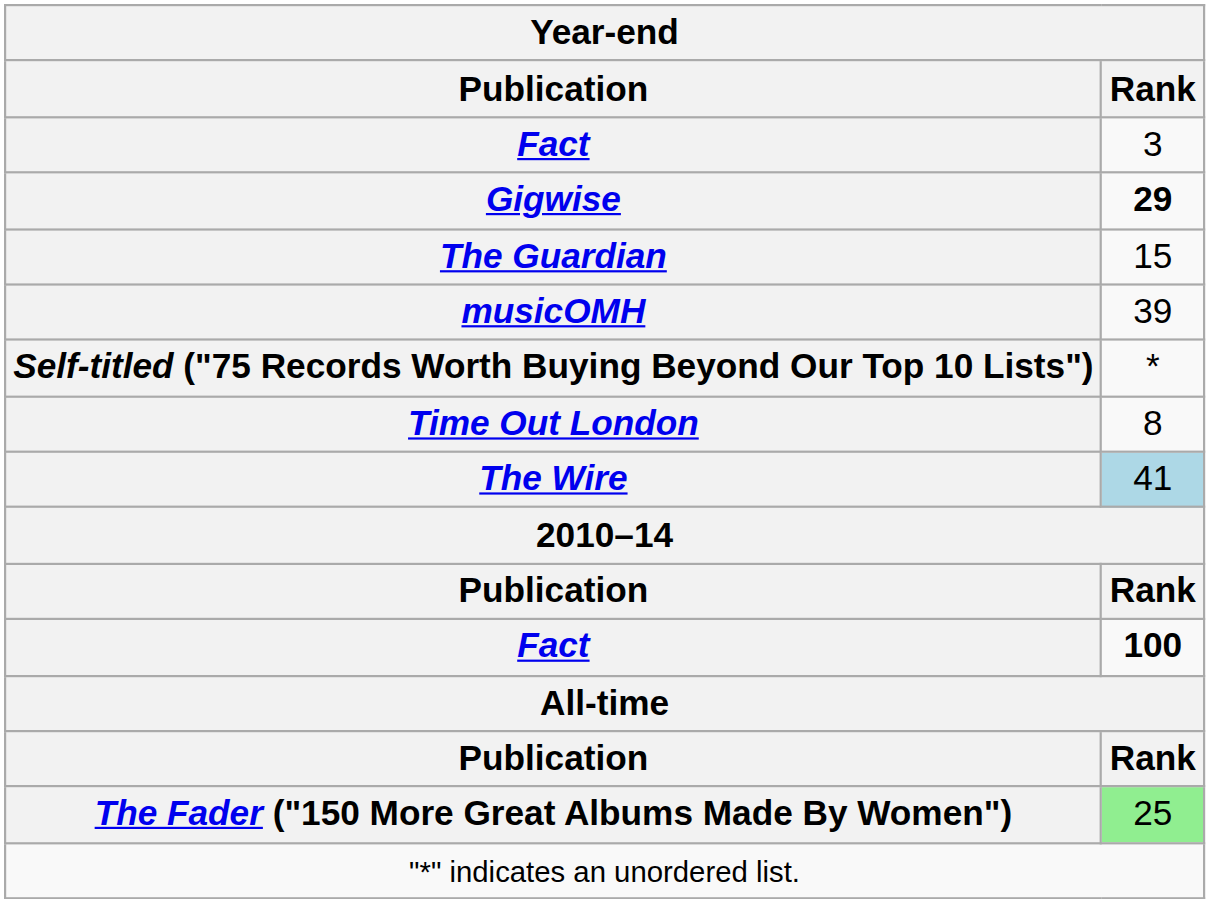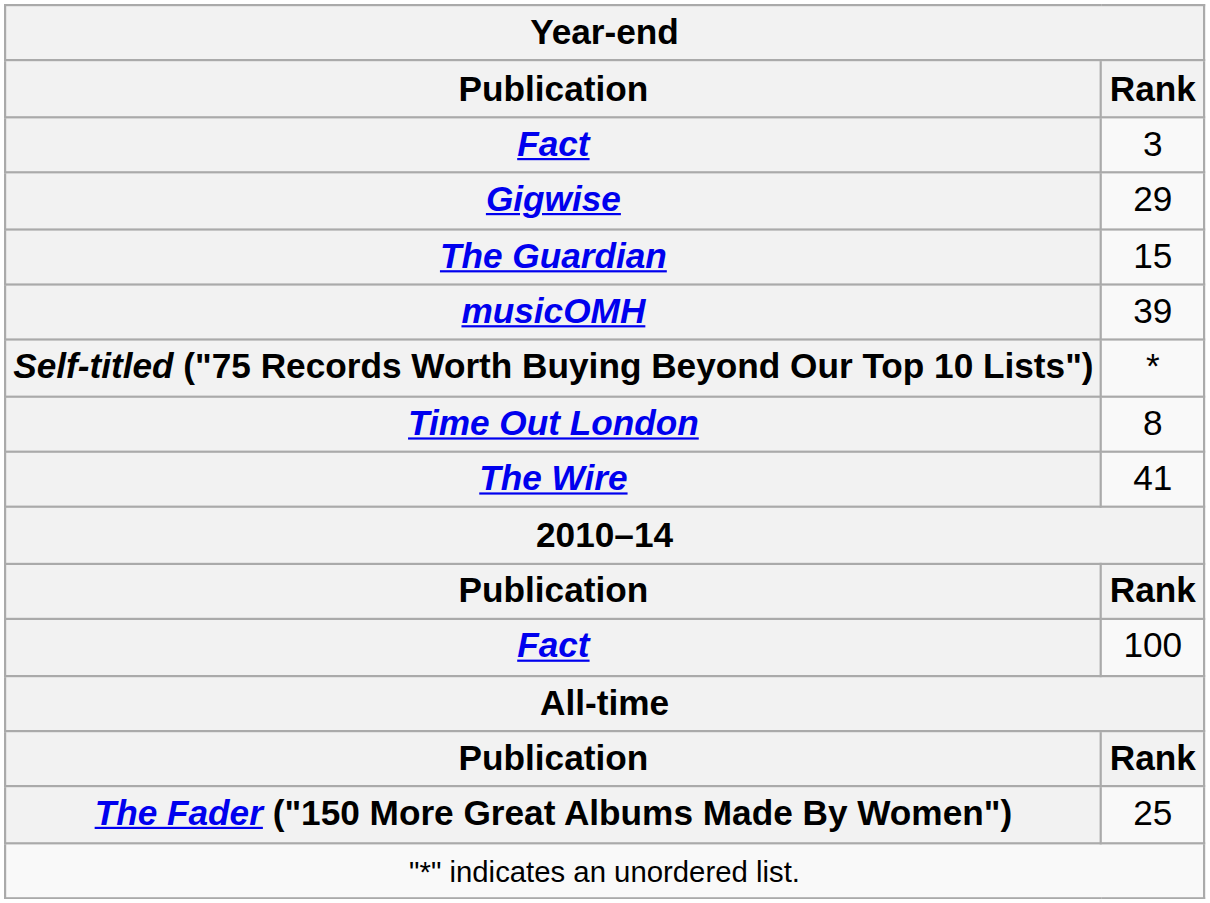(1153, 199) bold -> (1153, 199) normal
(1153, 479) lightblue background -> (1153, 479) no background
(1153, 646) bold -> (1153, 646) normal
(1153, 813) lightgreen background -> (1153, 813) no background
